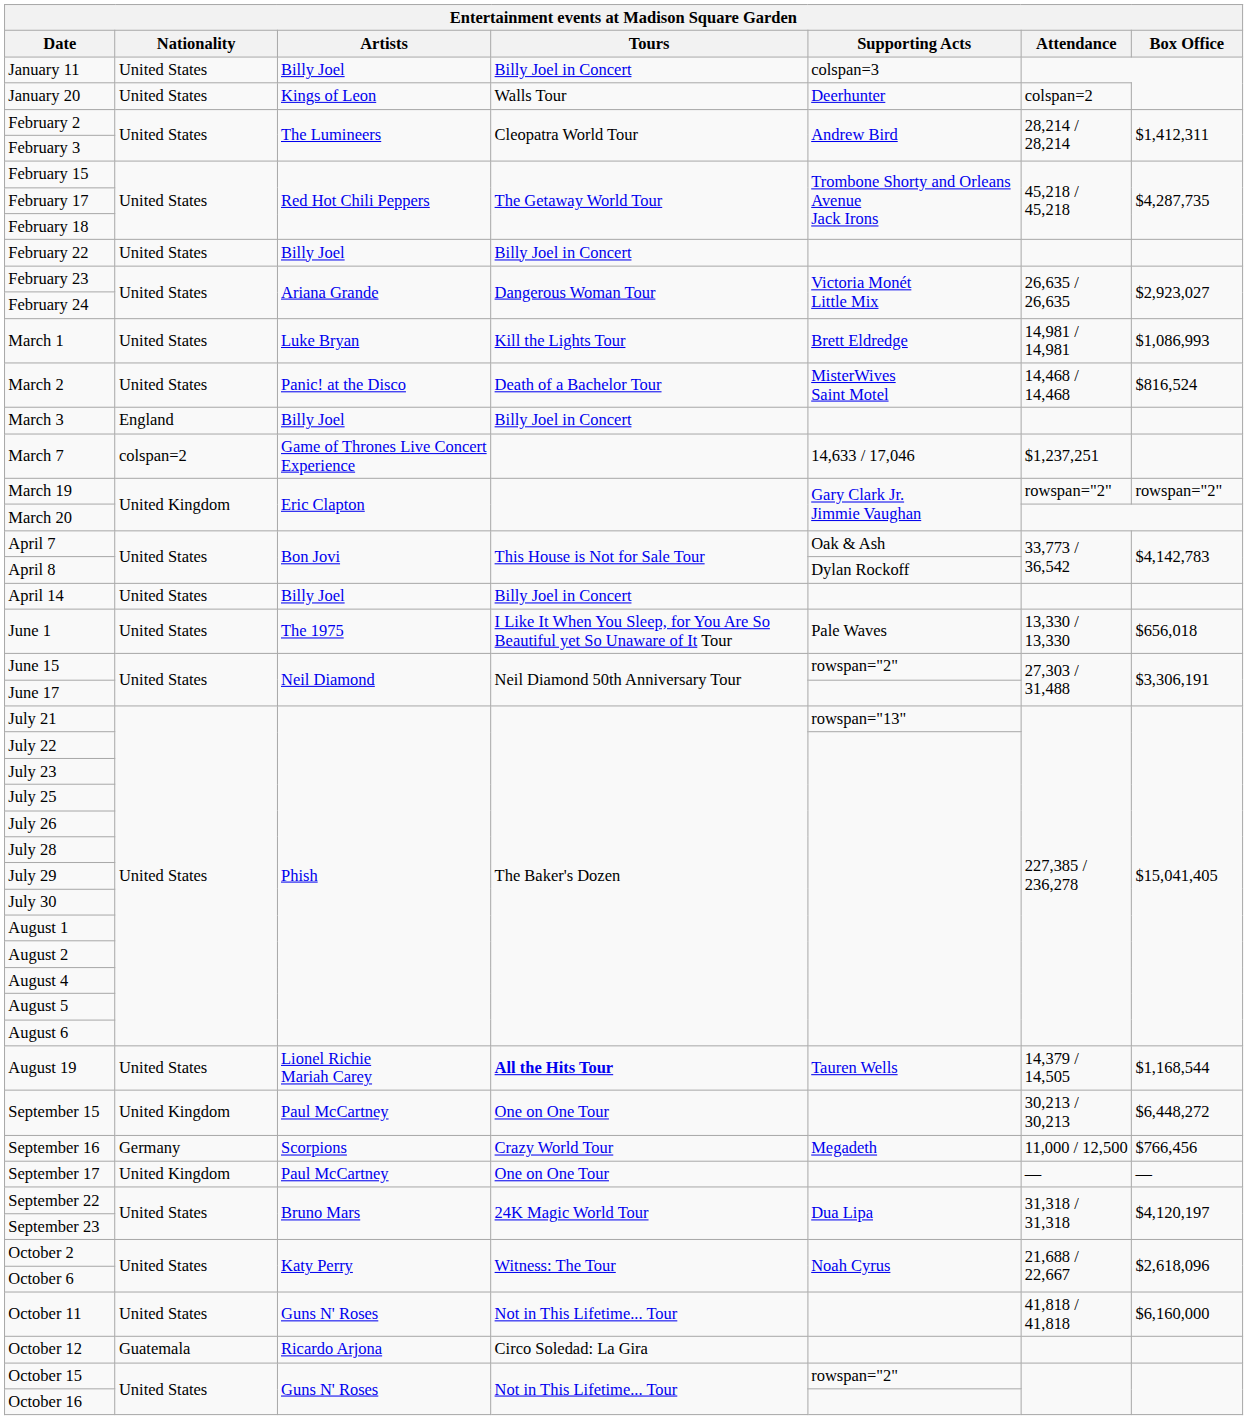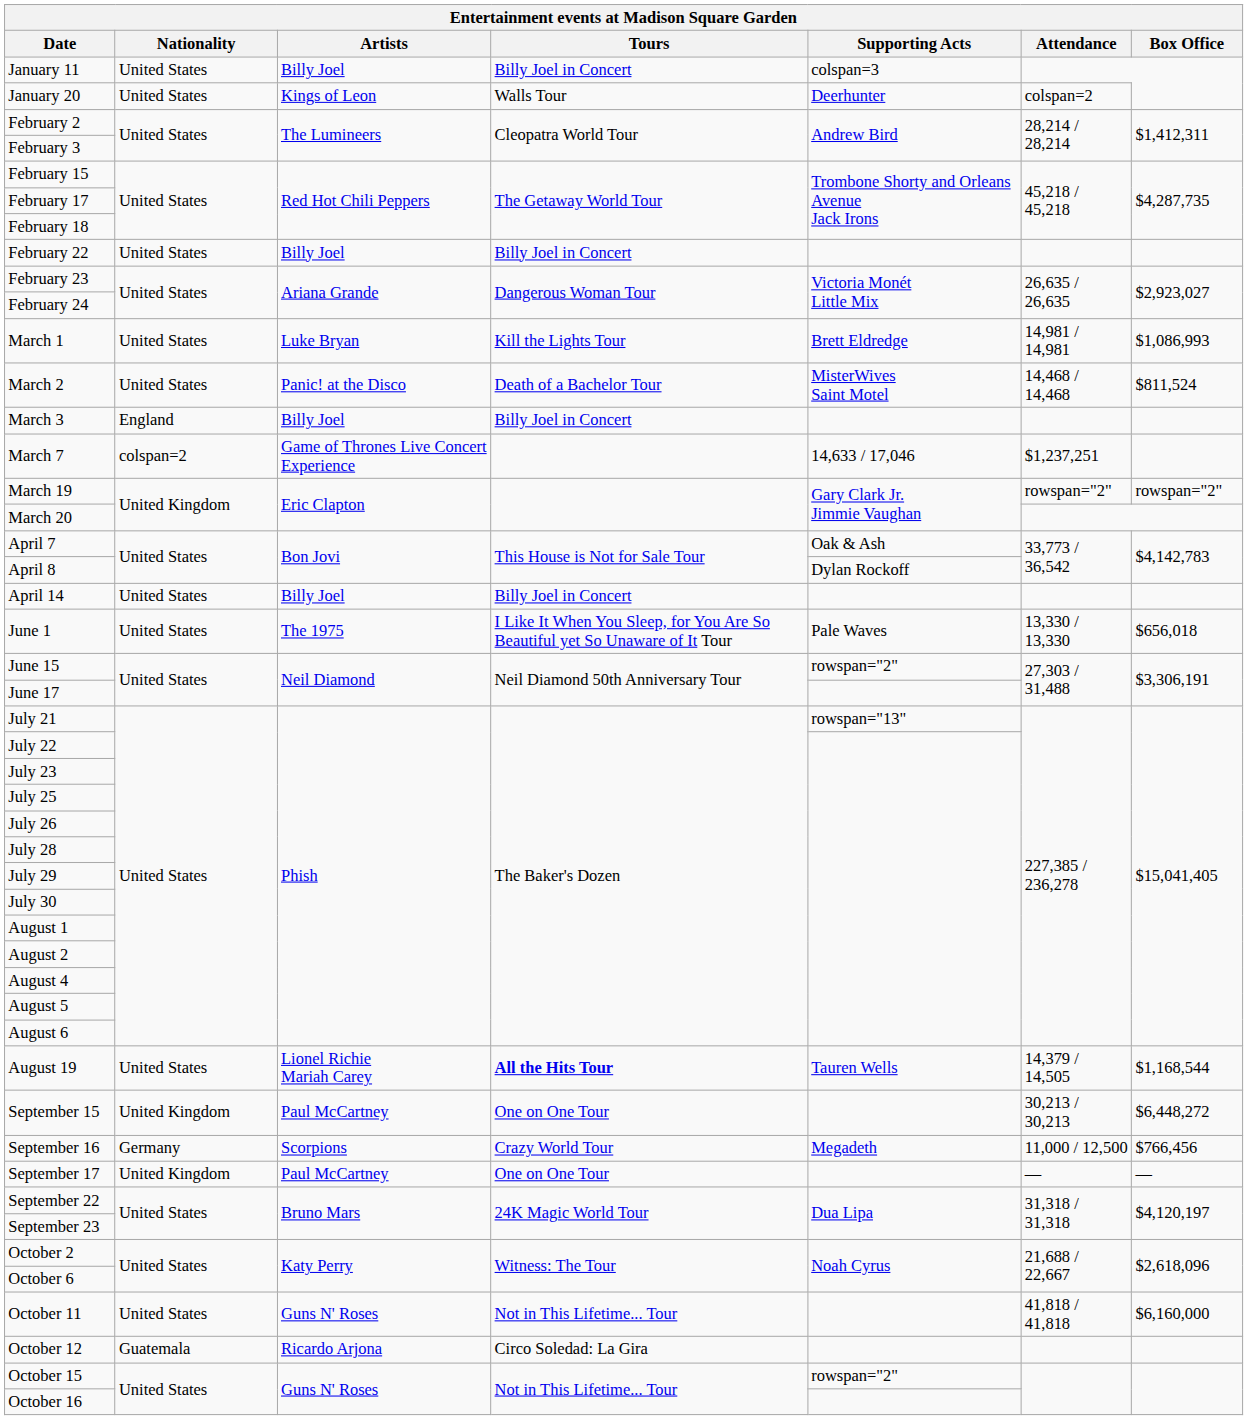(1166, 385) $816,524 -> (1166, 385) $811,524
